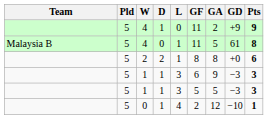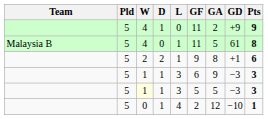(196, 59) 8 -> (196, 59) 9
(235, 59) +0 -> (235, 59) +1
(145, 91) no background -> (145, 91) lightyellow background
